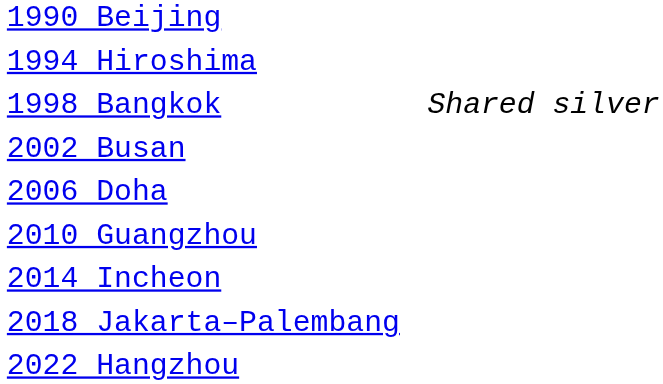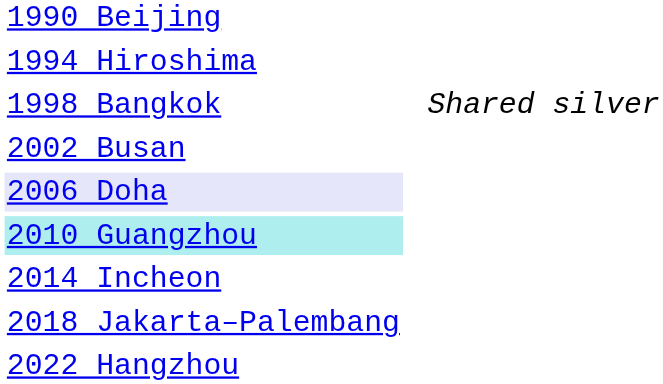(87, 192) no background -> (87, 192) lavender background
(132, 236) no background -> (132, 236) paleturquoise background
